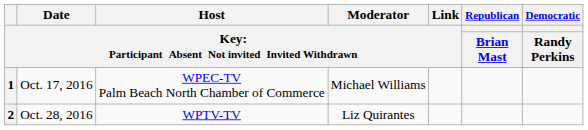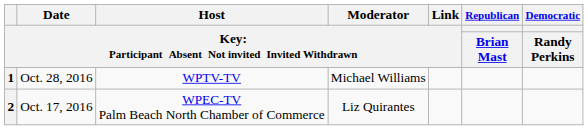(56, 85) Oct. 17, 2016 -> (56, 78) Oct. 28, 2016
(212, 85) WPEC-TV Palm Beach North Chamber of Commerce -> (212, 78) WPTV-TV
(56, 114) Oct. 28, 2016 -> (56, 106) Oct. 17, 2016
(212, 114) WPTV-TV -> (212, 106) WPEC-TV Palm Beach North Chamber of Commerce
